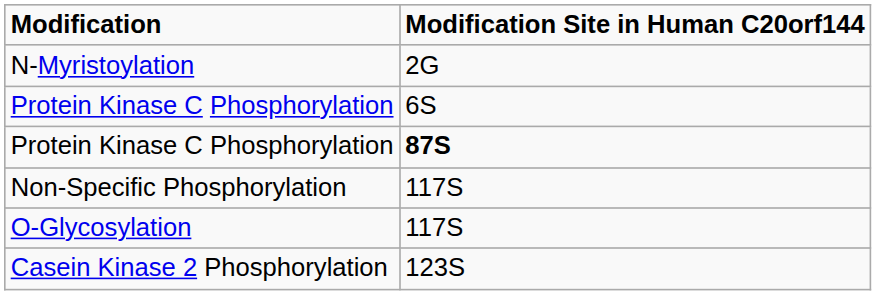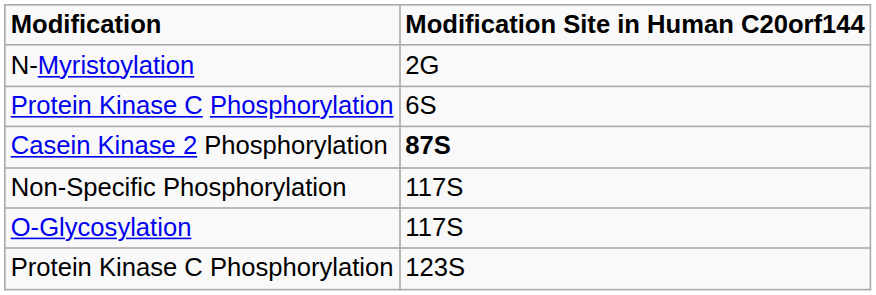(202, 146) Protein Kinase C Phosphorylation -> (199, 146) Casein Kinase 2 Phosphorylation
(199, 268) Casein Kinase 2 Phosphorylation -> (202, 268) Protein Kinase C Phosphorylation
